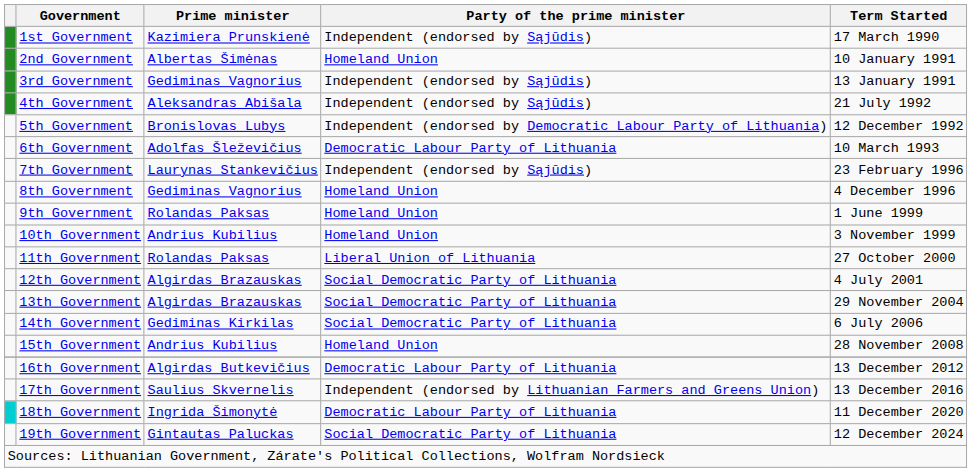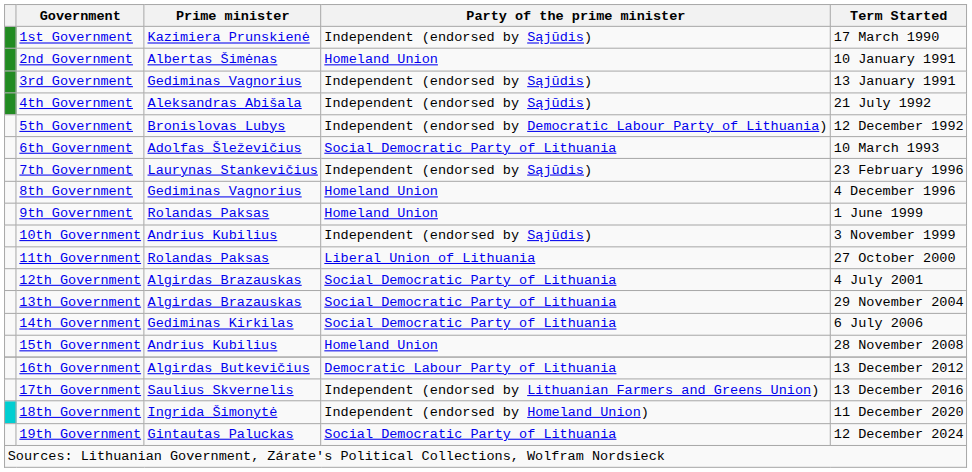(470, 148) Democratic Labour Party of Lithuania -> (470, 148) Social Democratic Party of Lithuania
(381, 236) Homeland Union -> (458, 236) Independent (endorsed by Sąjūdis)
(470, 412) Democratic Labour Party of Lithuania -> (487, 412) Independent (endorsed by Homeland Union)
